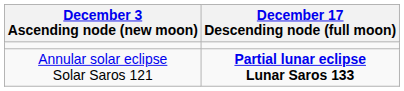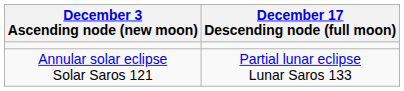(300, 67) bold -> (300, 67) normal
